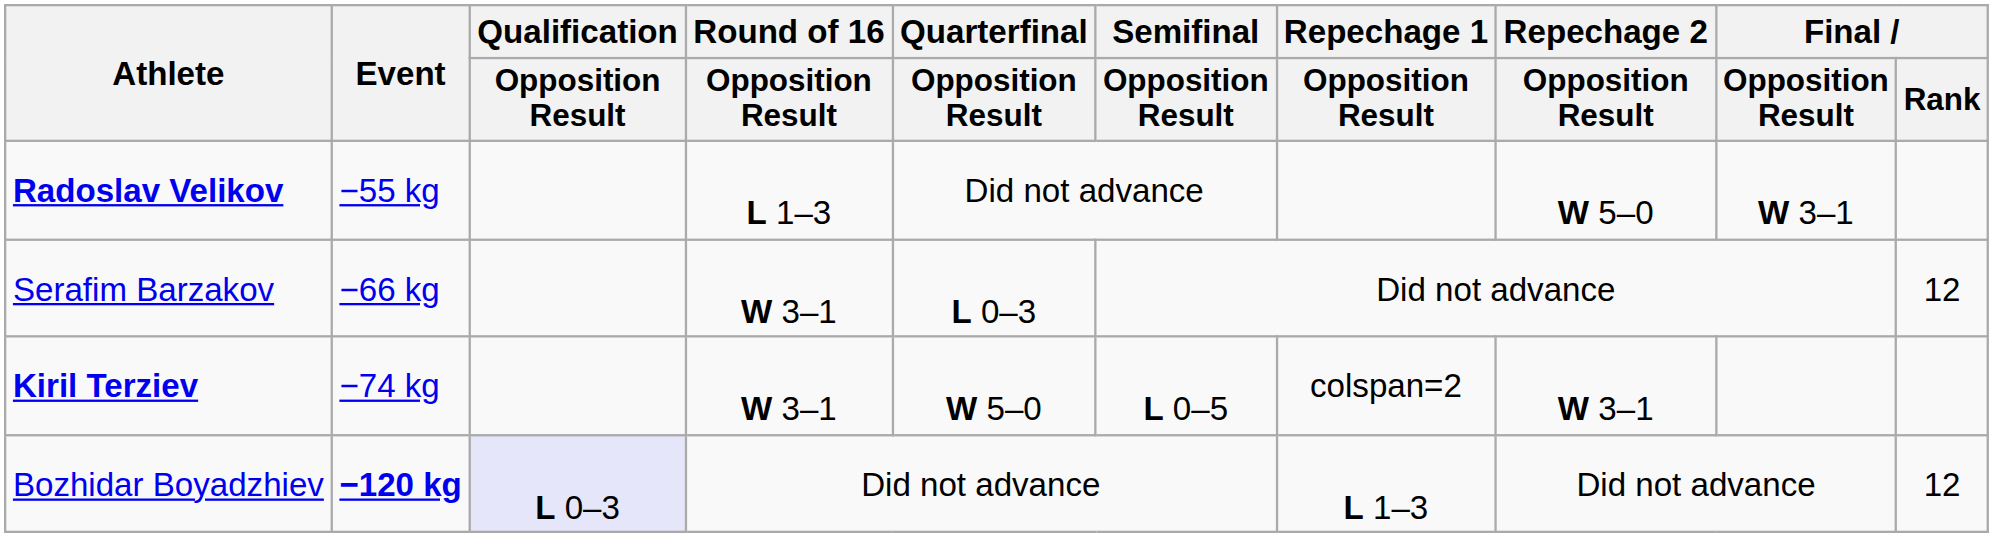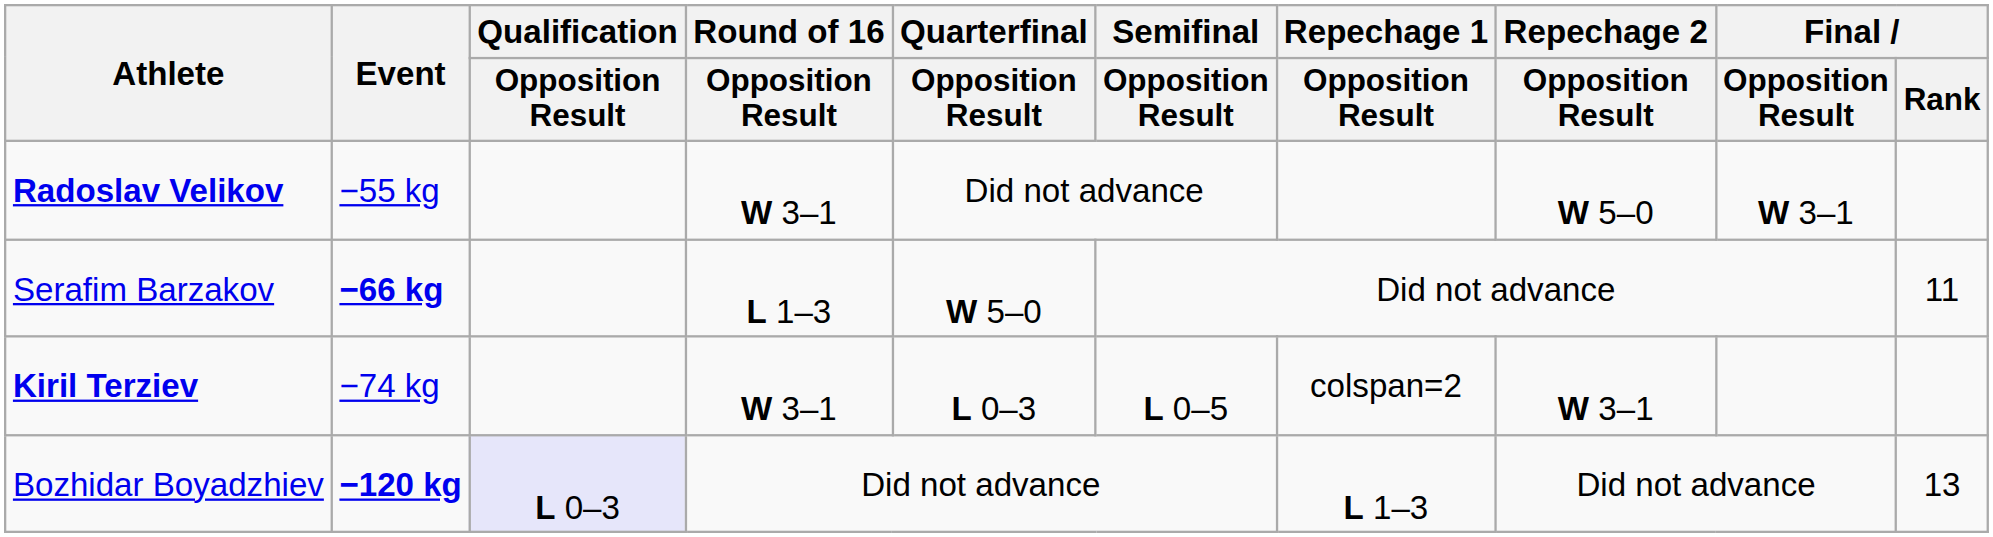(789, 213) L 1–3 -> (789, 213) W 3–1
(390, 289) normal -> (391, 289) bold
(789, 311) W 3–1 -> (789, 311) L 1–3
(994, 311) L 0–3 -> (994, 311) W 5–0
(1942, 289) 12 -> (1942, 289) 11
(994, 409) W 5–0 -> (994, 409) L 0–3
(1942, 484) 12 -> (1942, 484) 13
